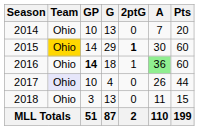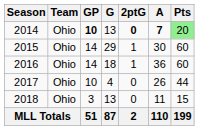(91, 30) normal -> (91, 30) bold
(133, 30) normal -> (133, 30) bold
(160, 30) normal -> (160, 30) bold
(183, 30) no background -> (183, 30) lightgreen background
(64, 47) gold background -> (64, 47) no background
(133, 47) bold -> (133, 47) normal
(91, 64) bold -> (91, 64) normal
(160, 64) lightgreen background -> (160, 64) no background
(64, 82) lavender background -> (64, 82) no background
